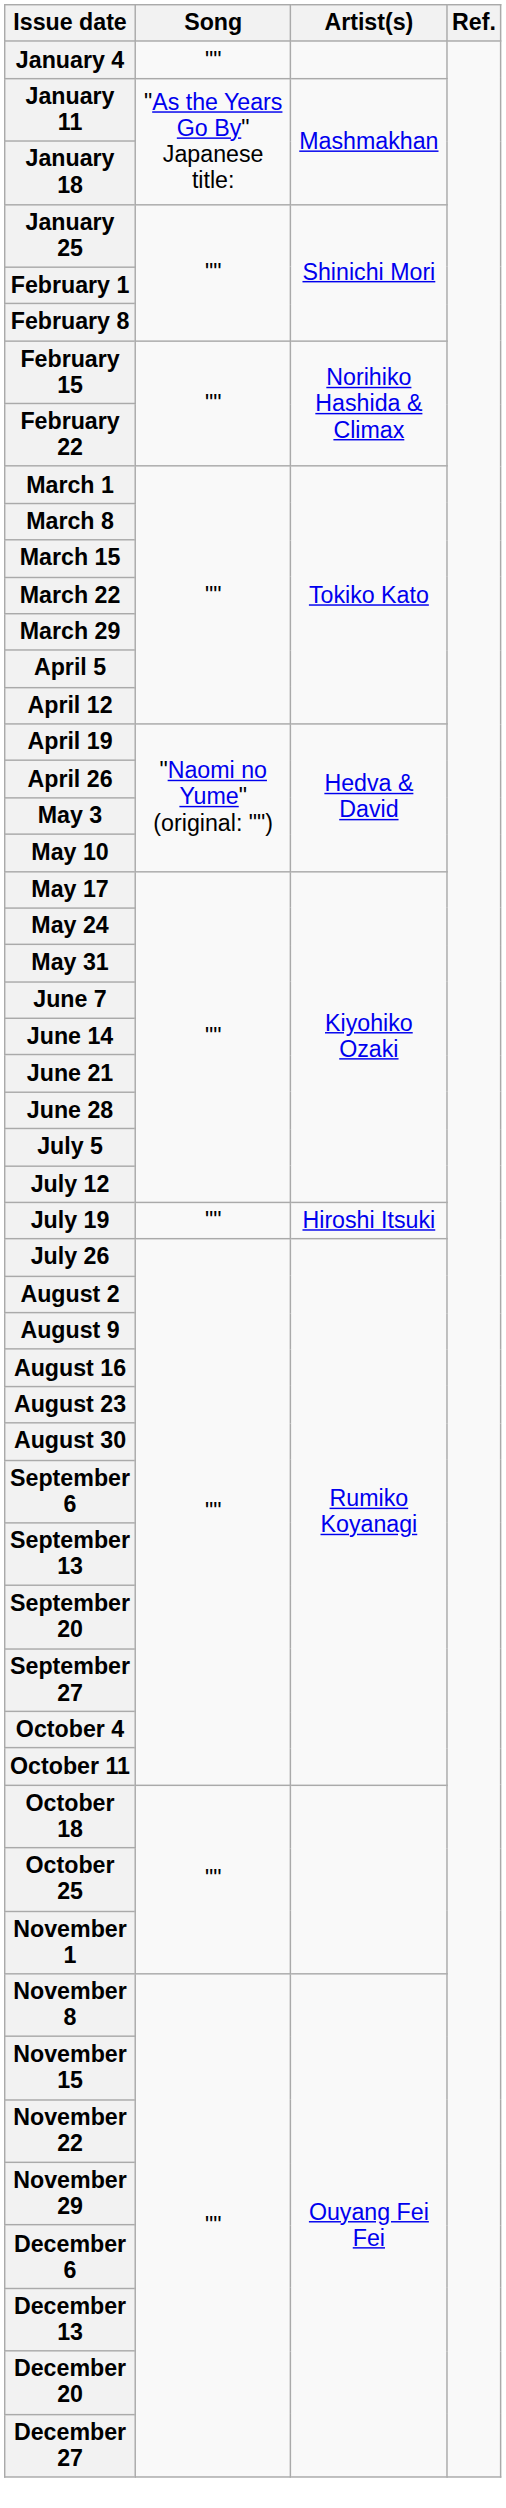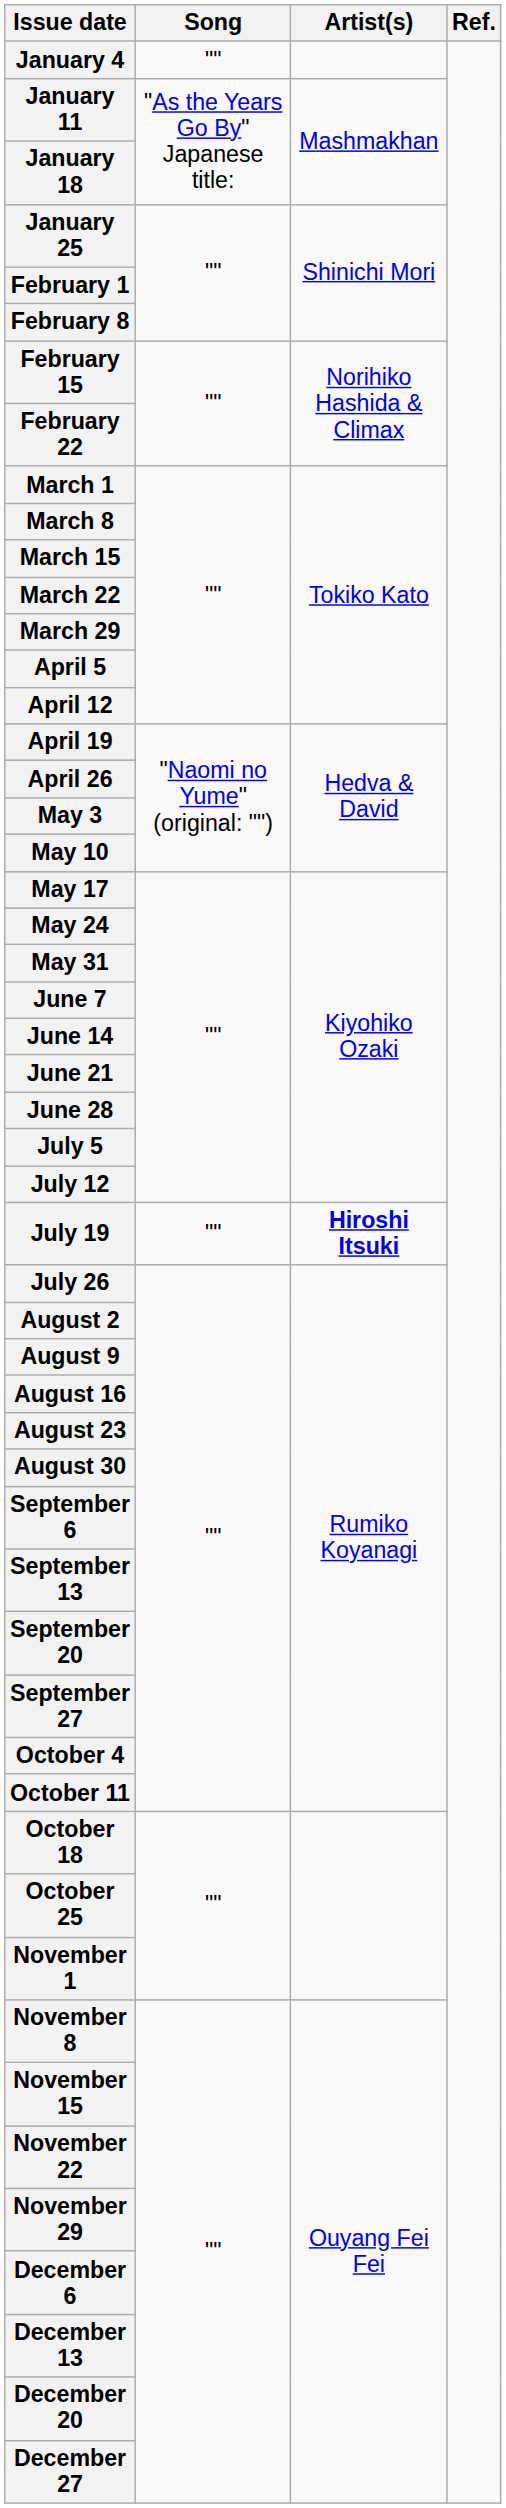(369, 1220) normal -> (369, 1233) bold
